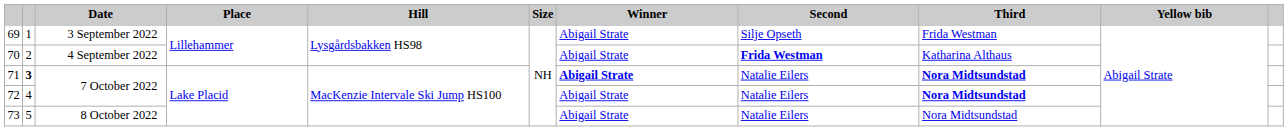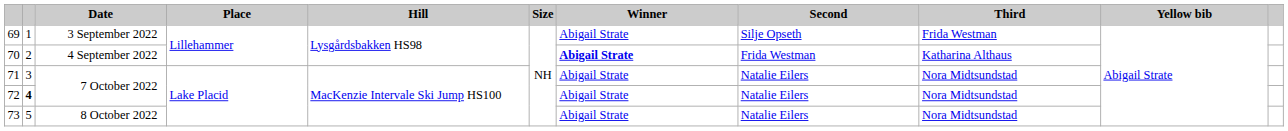(594, 54) normal -> (596, 54) bold
(782, 54) bold -> (778, 54) normal
(29, 75) bold -> (29, 75) normal
(596, 75) bold -> (594, 75) normal
(974, 75) bold -> (970, 75) normal
(29, 95) normal -> (29, 95) bold
(974, 95) bold -> (970, 95) normal
